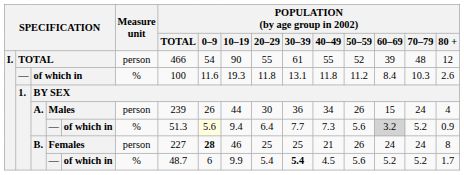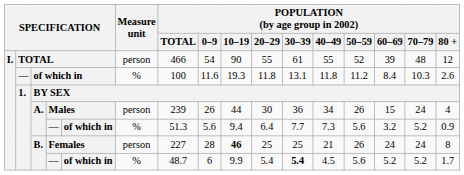(210, 127) lightyellow background -> (210, 127) no background
(390, 127) lightgrey background -> (390, 127) no background
(210, 144) bold -> (210, 144) normal
(236, 144) normal -> (236, 144) bold
